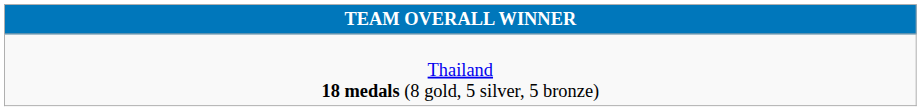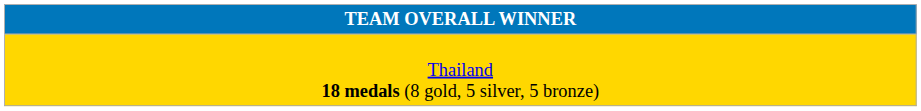(460, 80) no background -> (460, 80) gold background
